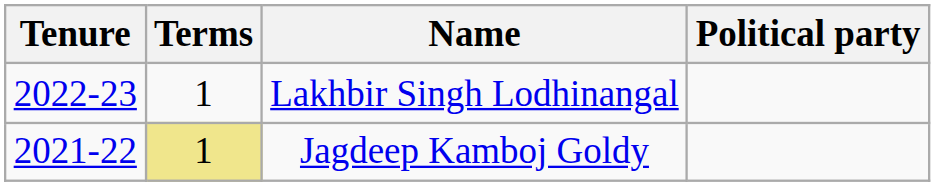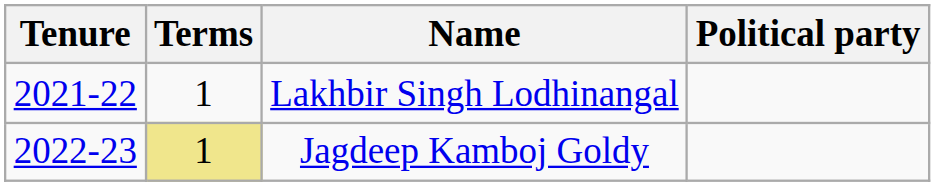(75, 92) 2022-23 -> (75, 92) 2021-22
(75, 151) 2021-22 -> (75, 151) 2022-23
